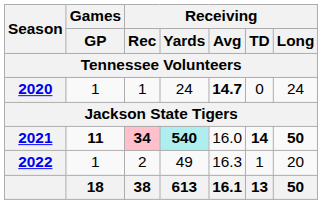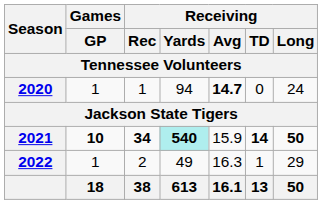(184, 89) 24 -> (184, 89) 94
(95, 138) 11 -> (95, 138) 10
(142, 138) pink background -> (142, 138) no background
(227, 138) 16.0 -> (227, 138) 15.9
(296, 162) 20 -> (296, 162) 29
